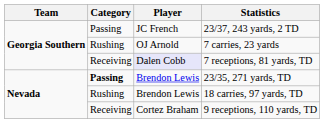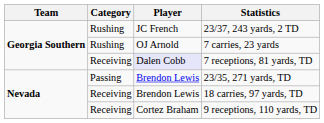(106, 29) Passing -> (107, 29) Rushing
(107, 77) bold -> (106, 77) normal
(107, 94) Rushing -> (111, 94) Receiving
